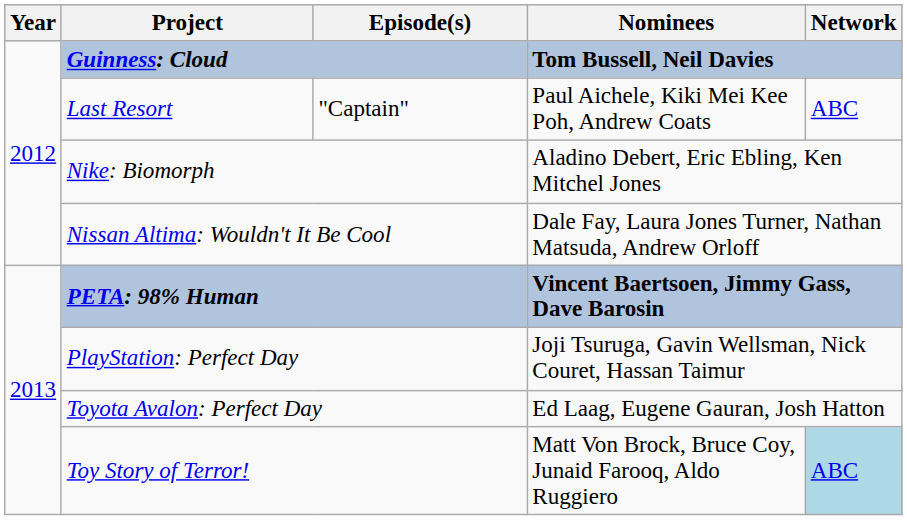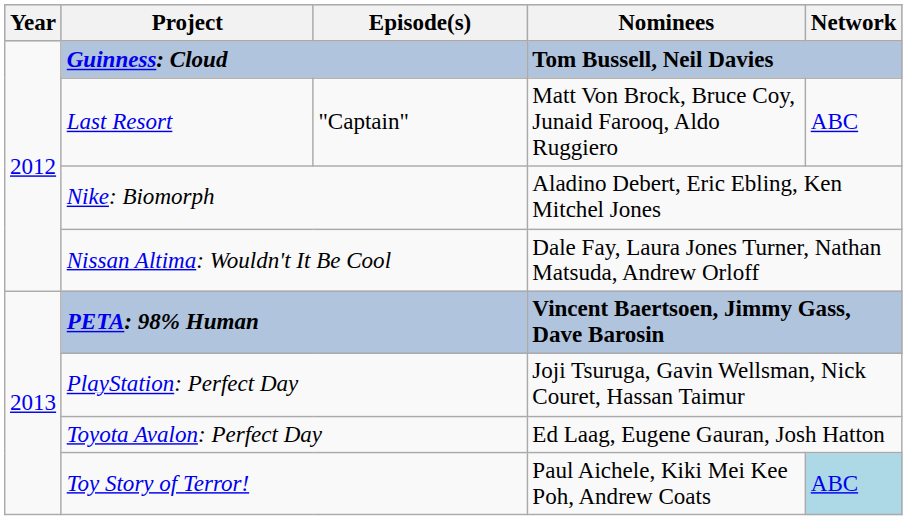(660, 108) Paul Aichele, Kiki Mei Kee Poh, Andrew Coats -> (664, 121) Matt Von Brock, Bruce Coy, Junaid Farooq, Aldo Ruggiero
(664, 470) Matt Von Brock, Bruce Coy, Junaid Farooq, Aldo Ruggiero -> (660, 483) Paul Aichele, Kiki Mei Kee Poh, Andrew Coats
